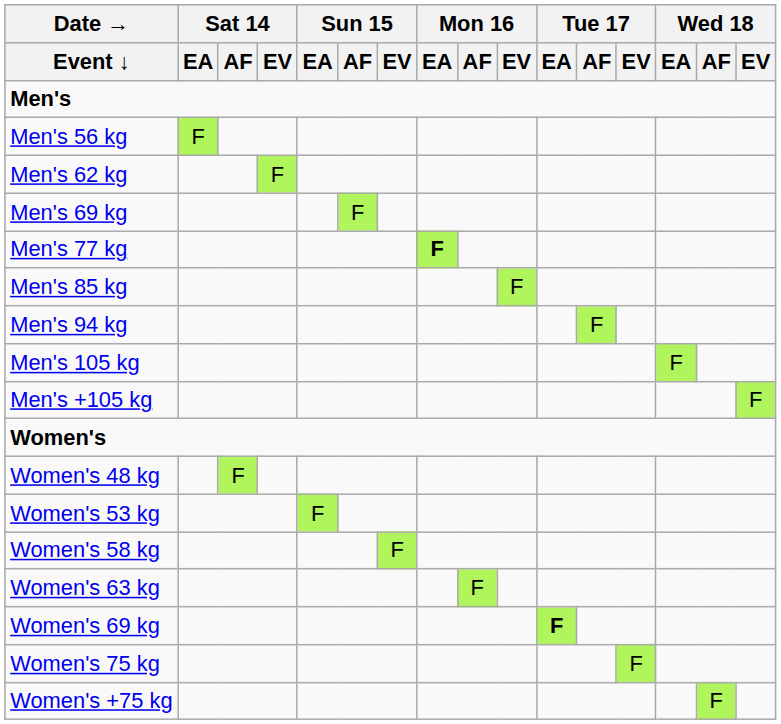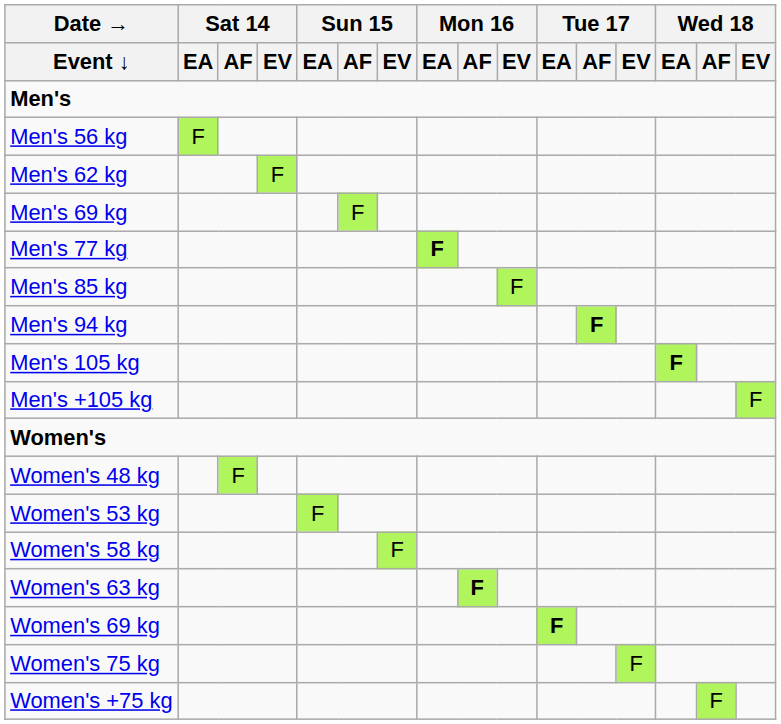(597, 325) normal -> (597, 325) bold
(676, 362) normal -> (676, 362) bold
(477, 588) normal -> (477, 588) bold
